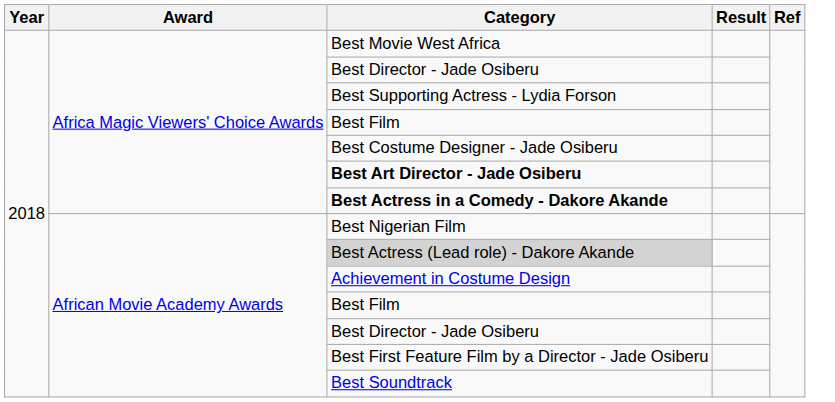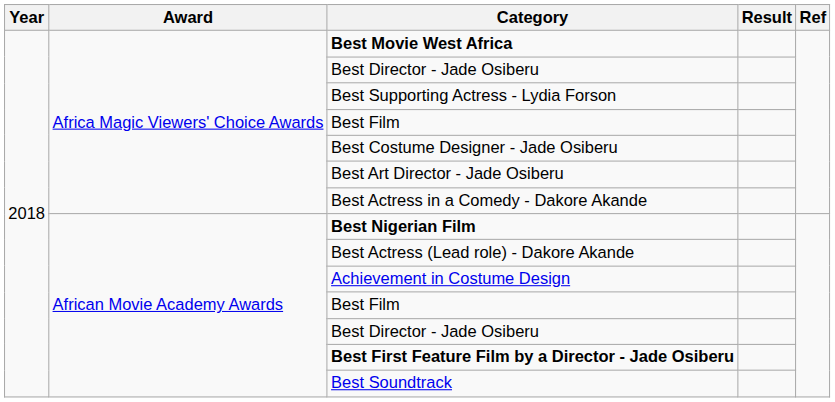(416, 43) normal -> (422, 43) bold
(456, 174) bold -> (447, 174) normal
(499, 200) bold -> (489, 200) normal
(398, 226) normal -> (403, 226) bold
(483, 252) lightgrey background -> (483, 252) no background
(520, 357) normal -> (533, 357) bold
